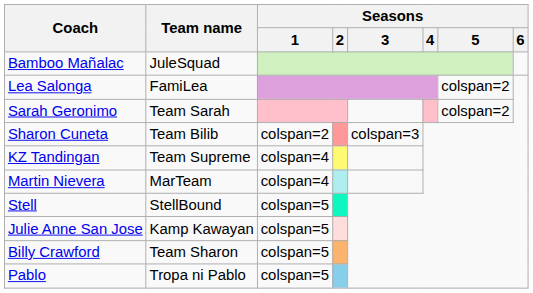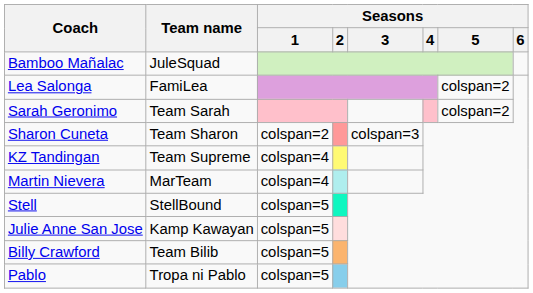(184, 134) Team Bilib -> (194, 134) Team Sharon
(194, 252) Team Sharon -> (184, 252) Team Bilib
